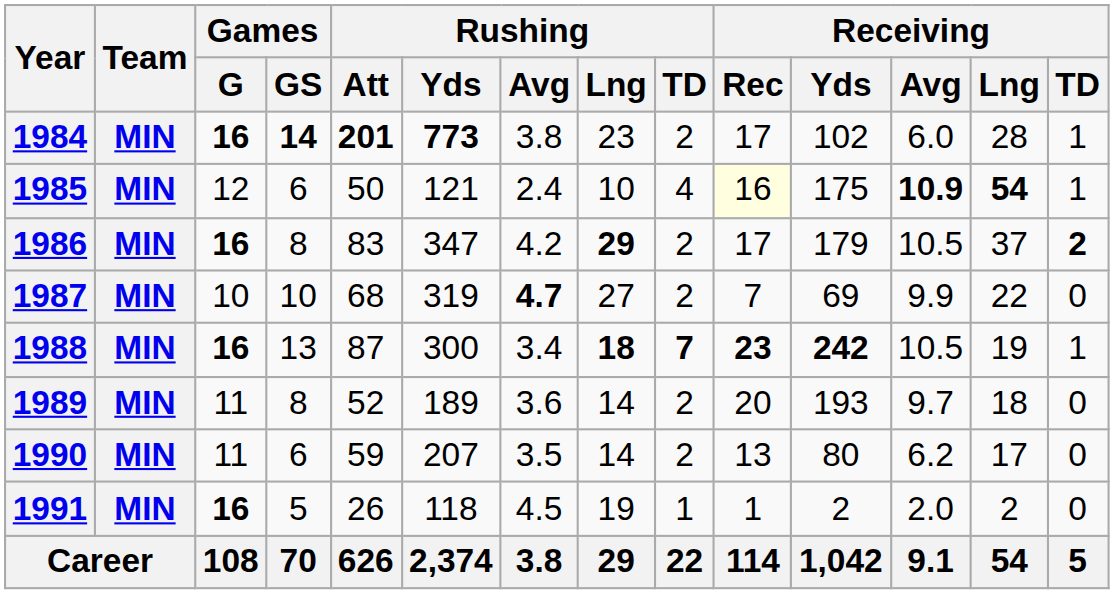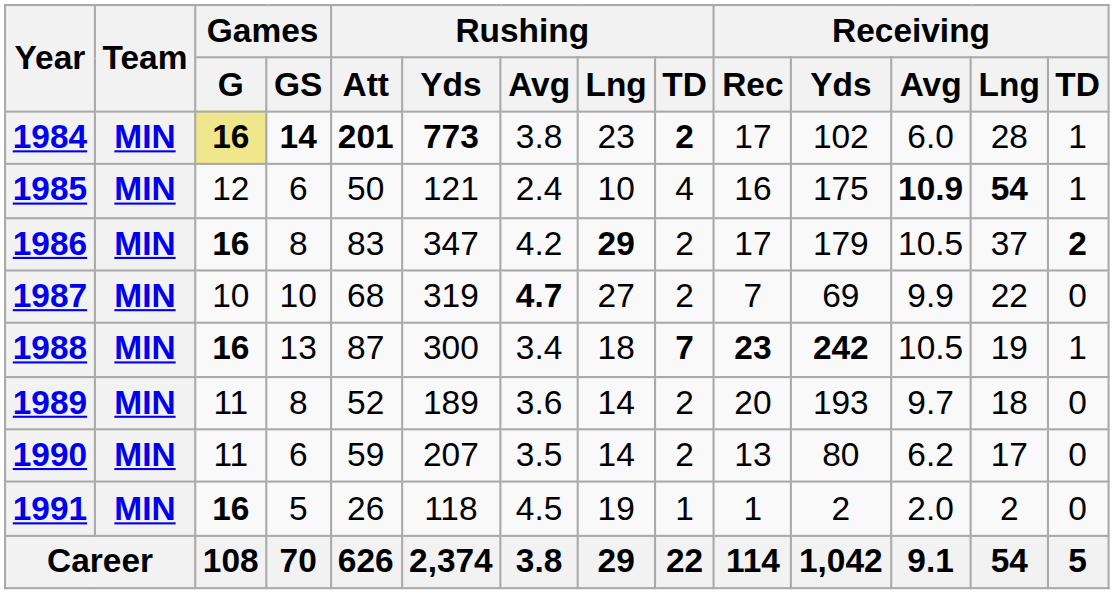(231, 137) no background -> (231, 137) khaki background
(684, 137) normal -> (684, 137) bold
(753, 190) lightyellow background -> (753, 190) no background
(616, 349) bold -> (616, 349) normal
